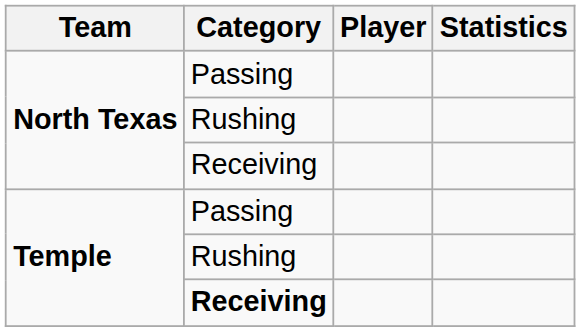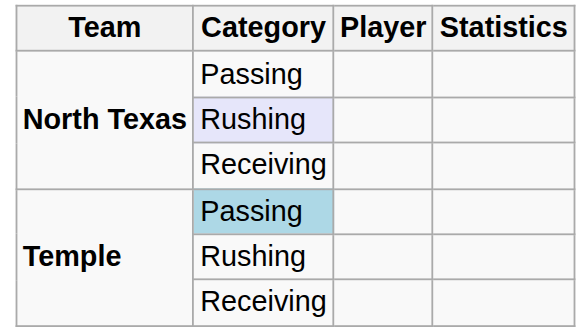(244, 119) no background -> (253, 119) lavender background
(242, 210) no background -> (252, 210) lightblue background
(259, 302) bold -> (264, 302) normal
